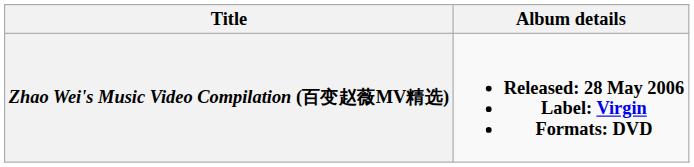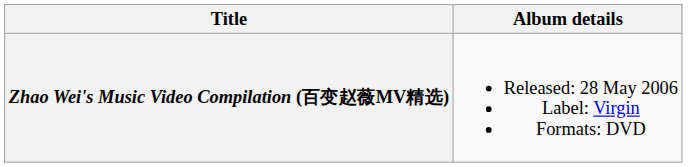(571, 108) bold -> (568, 108) normal
